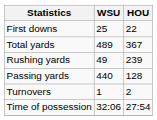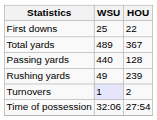rows swapped: (38, 60) <-> (38, 76)
(99, 91) no background -> (99, 91) lavender background
